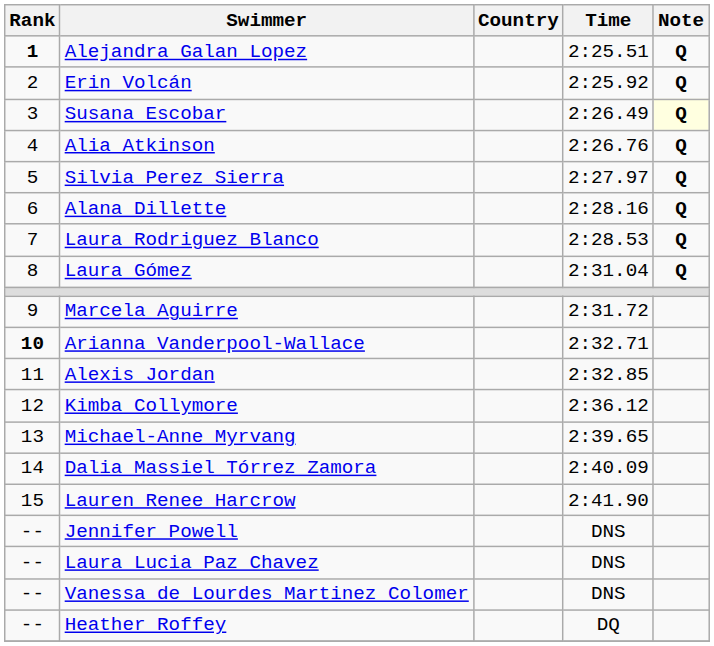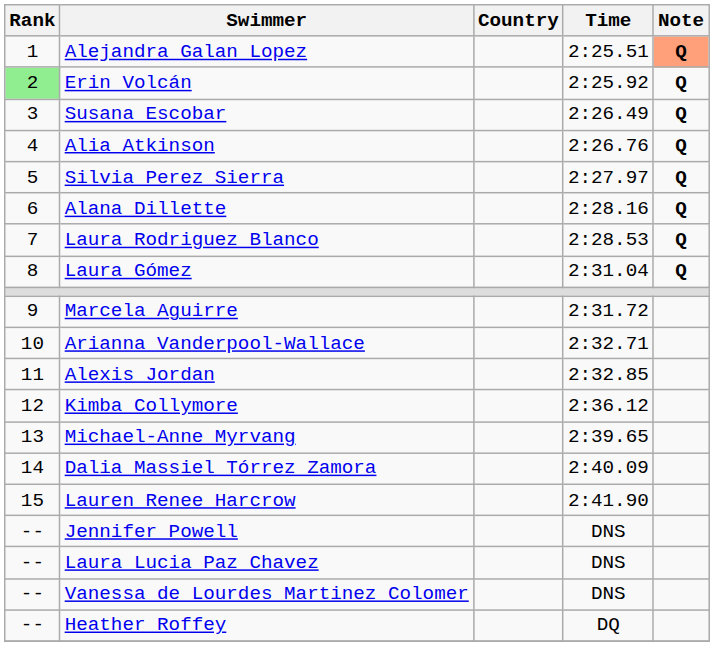(32, 52) bold -> (32, 52) normal
(681, 52) no background -> (681, 52) lightsalmon background
(32, 83) no background -> (32, 83) lightgreen background
(681, 114) lightyellow background -> (681, 114) no background
(32, 343) bold -> (32, 343) normal
